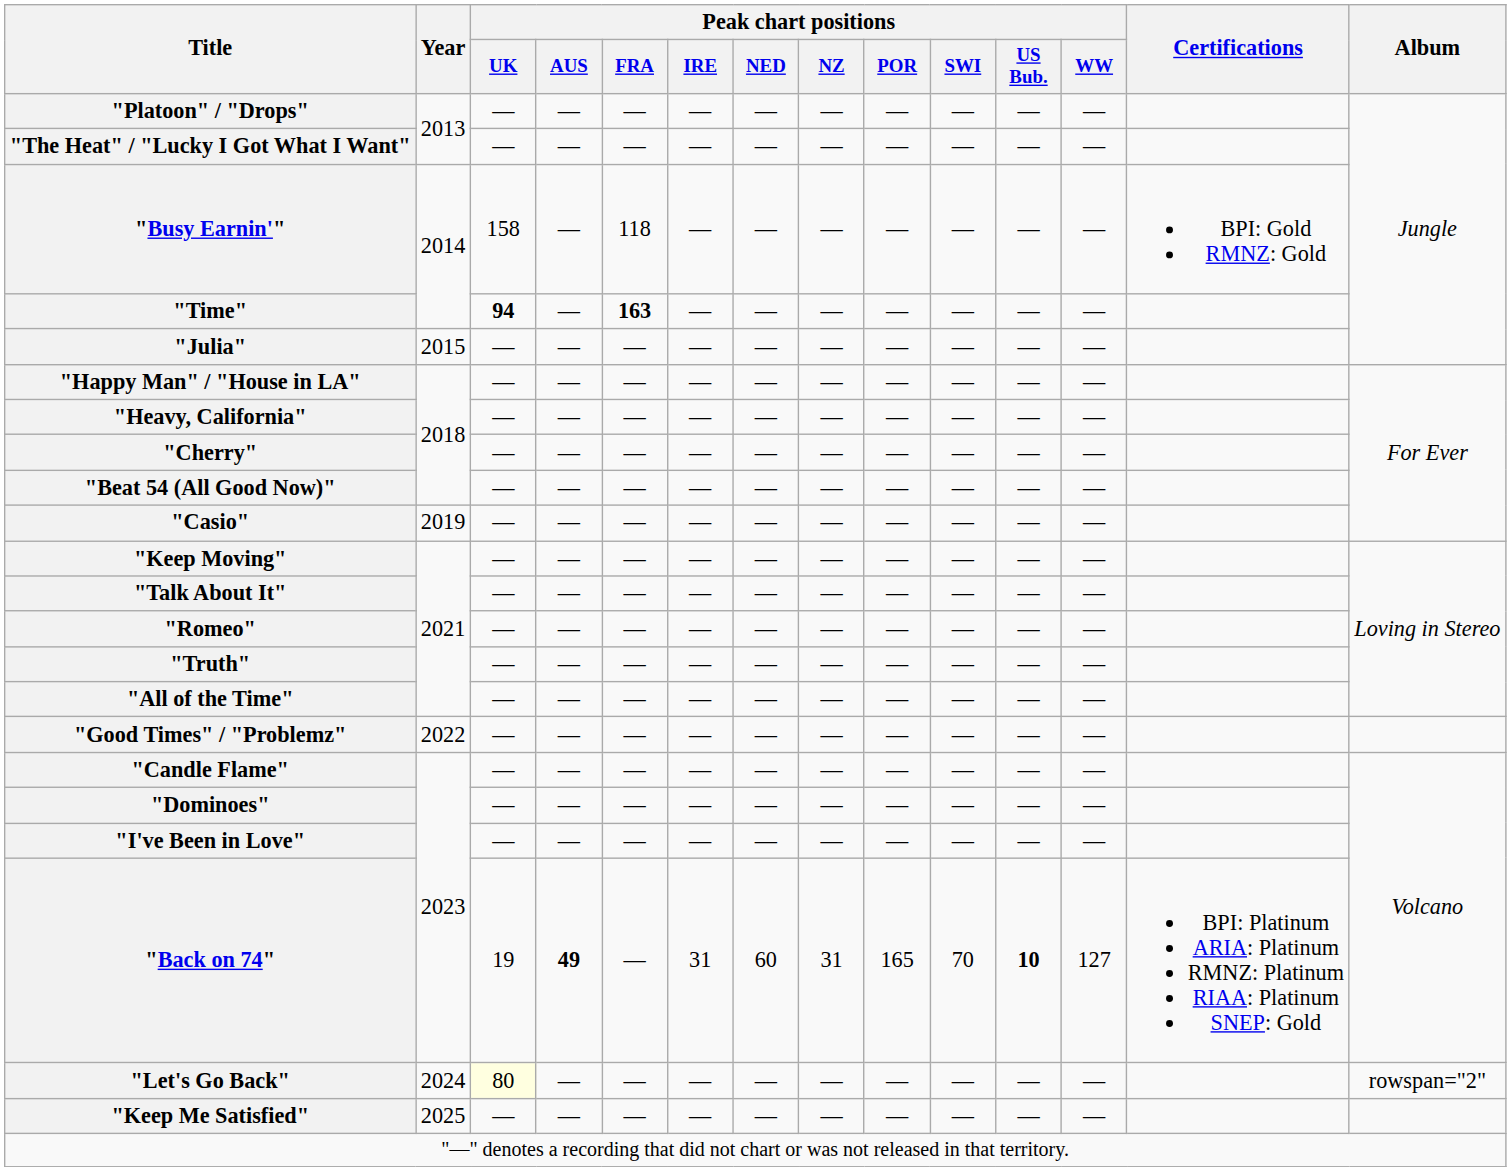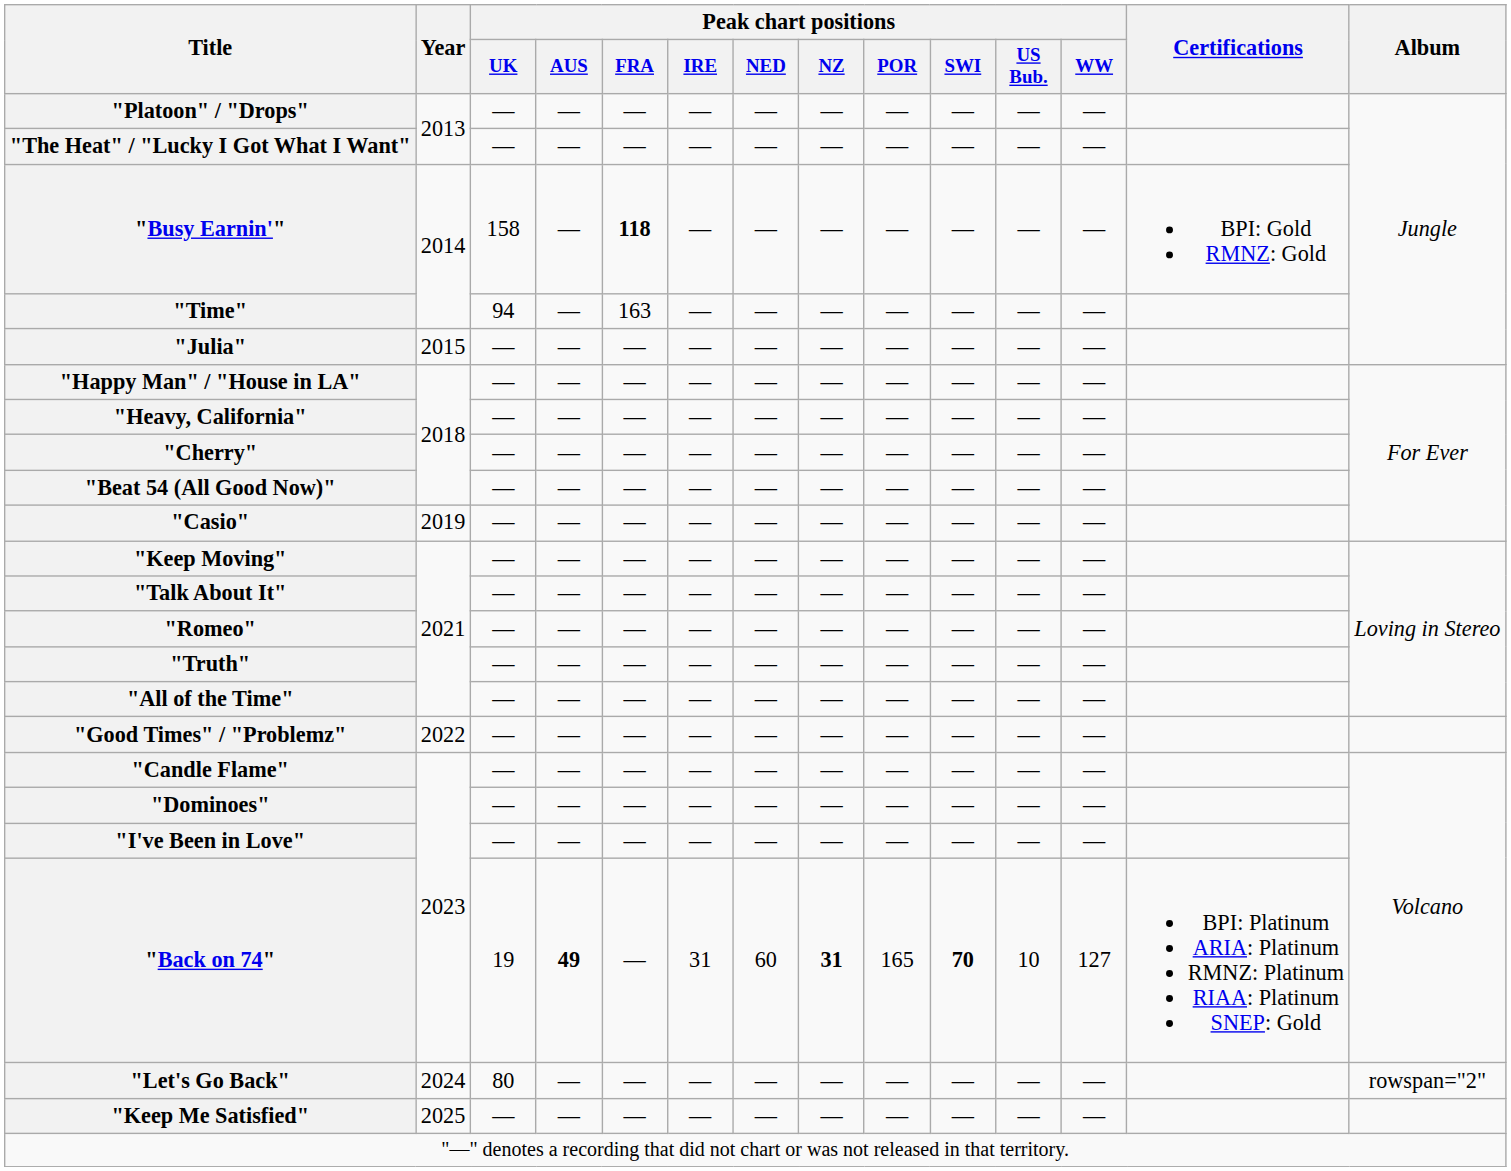(635, 228) normal -> (635, 228) bold
(503, 311) bold -> (503, 311) normal
(635, 311) bold -> (635, 311) normal
(832, 960) normal -> (832, 960) bold
(963, 960) normal -> (963, 960) bold
(1028, 960) bold -> (1028, 960) normal
(503, 1080) lightyellow background -> (503, 1080) no background
